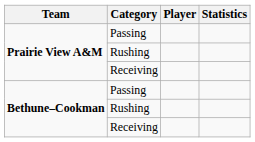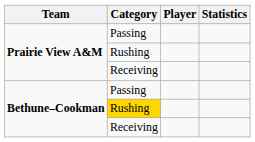(130, 108) no background -> (130, 108) gold background
